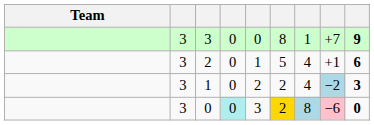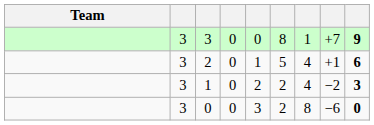(332, 85) lightblue background -> (332, 85) no background
(233, 108) paleturquoise background -> (233, 108) no background
(283, 108) gold background -> (283, 108) no background
(307, 108) lightblue background -> (307, 108) no background
(332, 108) pink background -> (332, 108) no background
